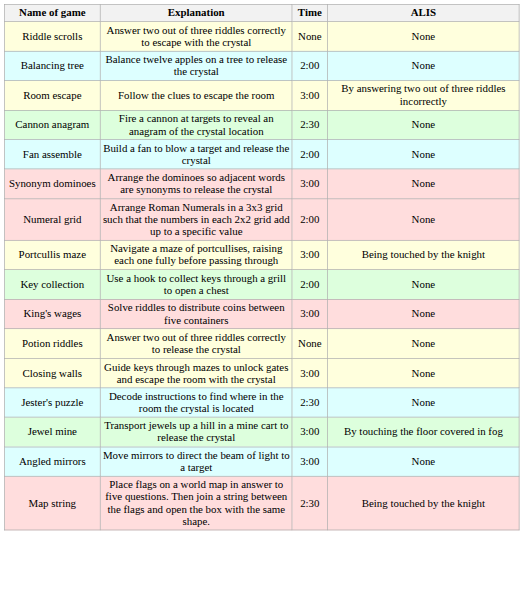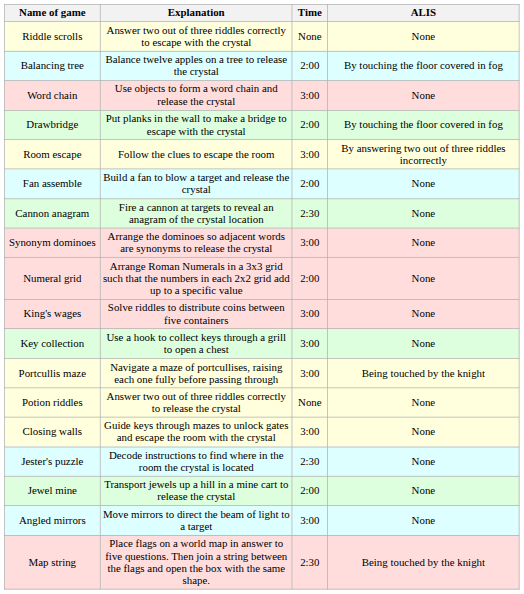(423, 65) None -> (423, 65) By touching the floor covered in fog
+ row: (52, 95)
+ row: (52, 124)
rows swapped: (52, 124) <-> (52, 154)
rows swapped: (52, 255) <-> (52, 314)
(310, 284) 2:00 -> (310, 343) 3:00
(310, 432) 3:00 -> (310, 491) 2:00
(423, 432) By touching the floor covered in fog -> (423, 491) None
